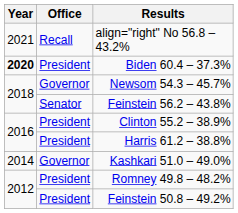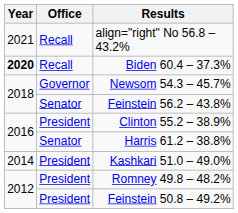(65, 65) President -> (56, 65) Recall
(65, 141) President -> (60, 141) Senator
(64, 160) Governor -> (65, 160) President
